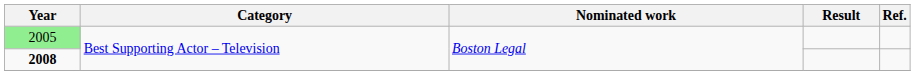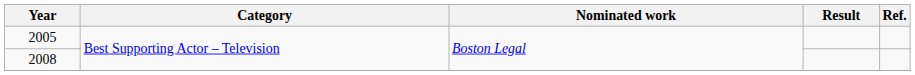(42, 37) lightgreen background -> (42, 37) no background
(42, 59) bold -> (42, 59) normal
